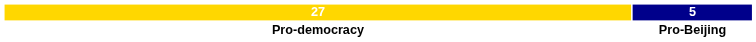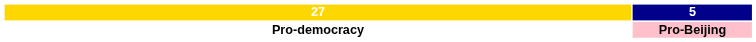(693, 29) no background -> (693, 29) pink background
